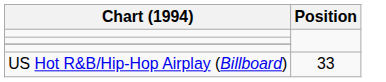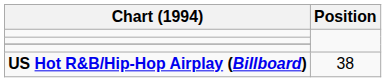(148, 64) normal -> (157, 64) bold
(326, 64) 33 -> (345, 64) 38
